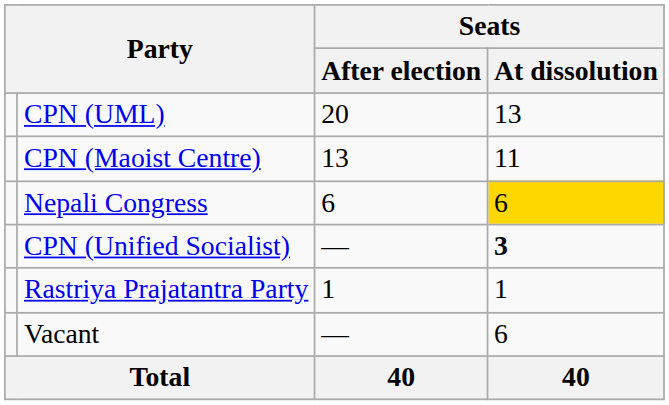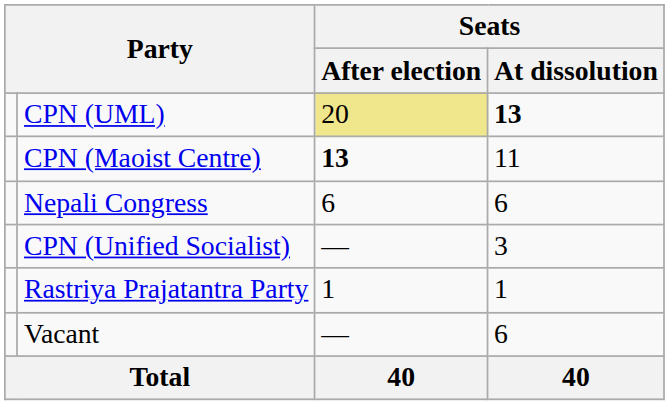(335, 114) no background -> (335, 114) khaki background
(508, 114) normal -> (508, 114) bold
(335, 158) normal -> (335, 158) bold
(501, 202) gold background -> (501, 202) no background
(501, 245) bold -> (501, 245) normal
